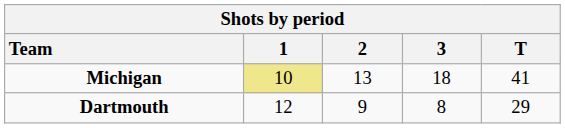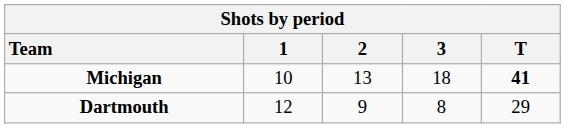(283, 78) khaki background -> (283, 78) no background
(521, 78) normal -> (521, 78) bold
